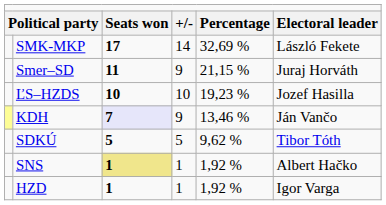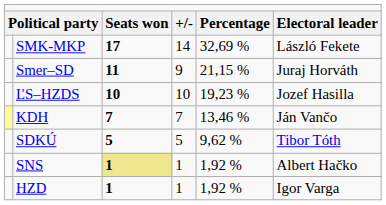(109, 117) lavender background -> (109, 117) no background
(179, 117) 9 -> (179, 117) 7
